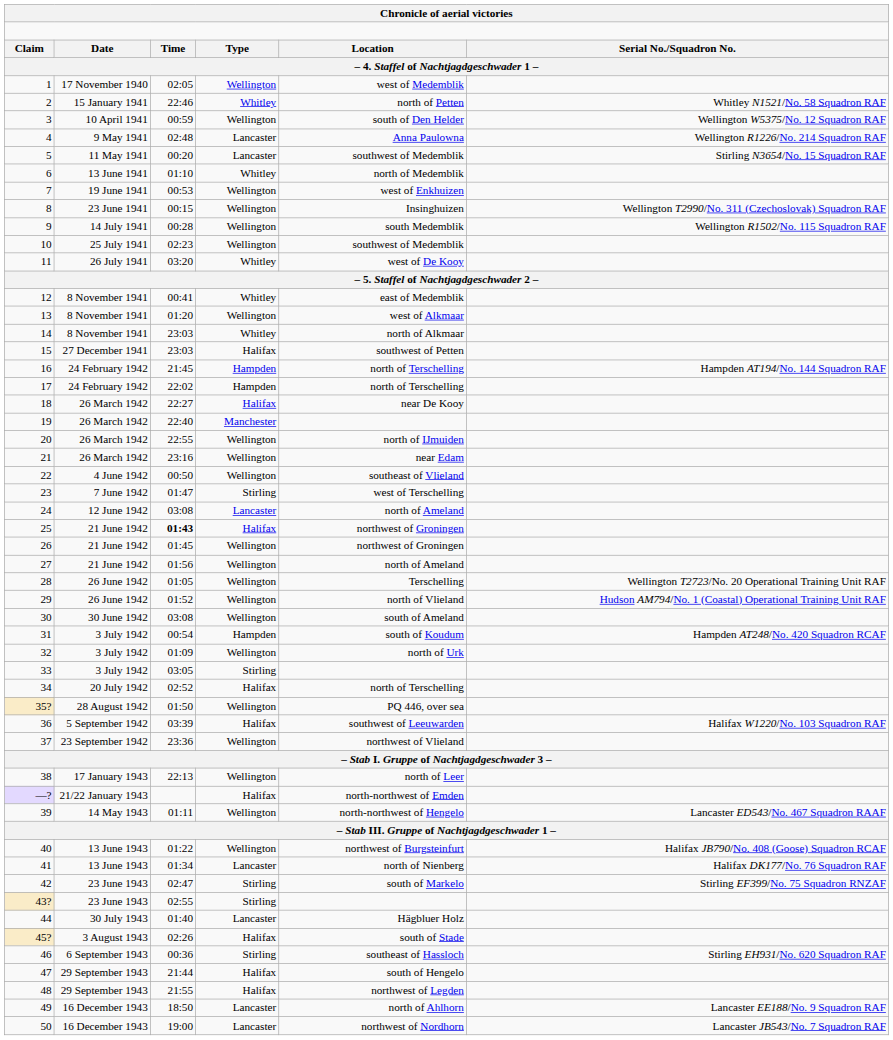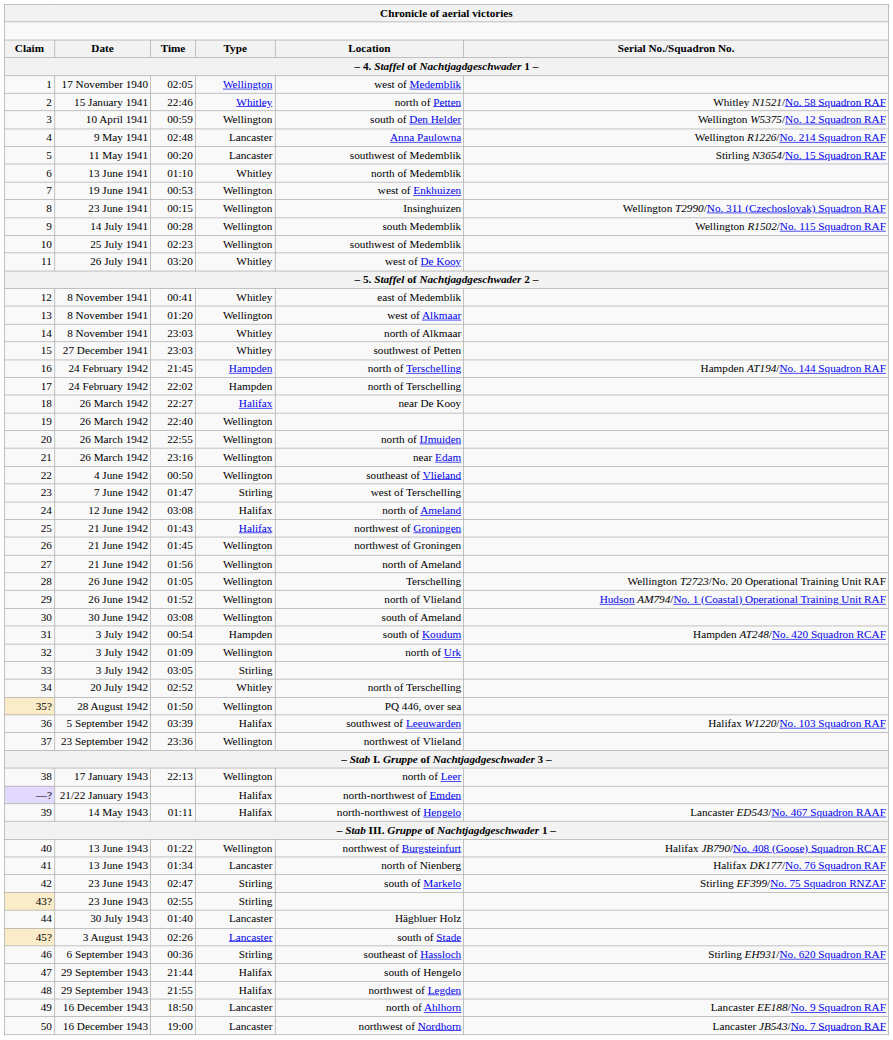(259, 350) Halifax -> (254, 350) Whitley
(250, 421) Manchester -> (248, 421) Wellington
(254, 510) Lancaster -> (256, 510) Halifax
(180, 528) bold -> (180, 528) normal
(259, 688) Halifax -> (254, 688) Whitley
(251, 812) Wellington -> (256, 812) Halifax
(259, 937) Halifax -> (251, 937) Lancaster
